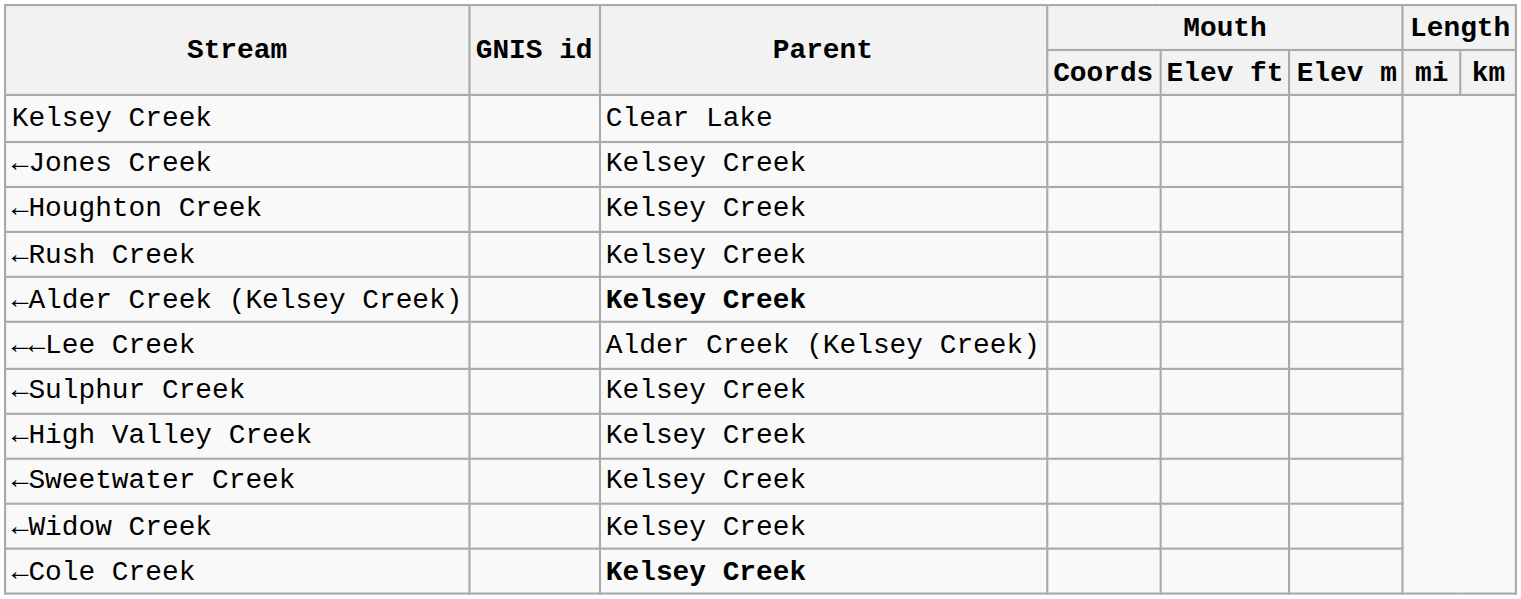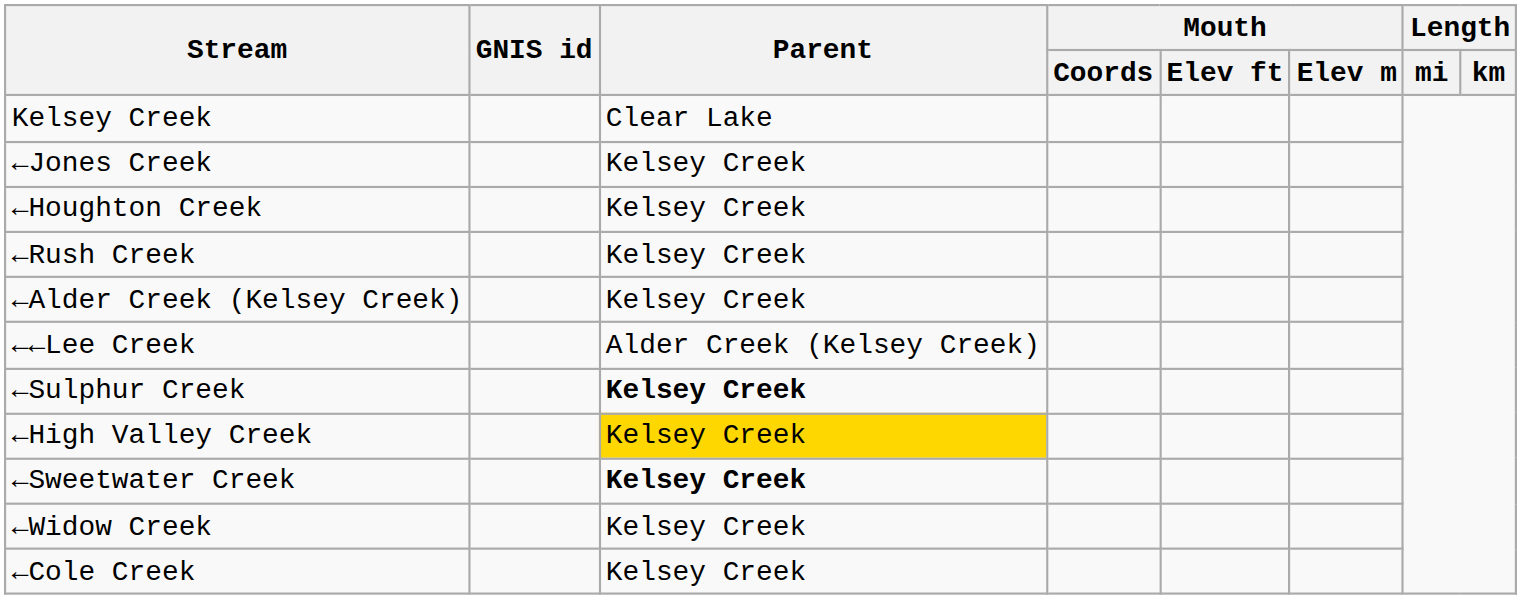(706, 300) bold -> (706, 300) normal
(706, 390) normal -> (706, 390) bold
(706, 436) no background -> (706, 436) gold background
(706, 481) normal -> (706, 481) bold
(706, 572) bold -> (706, 572) normal
